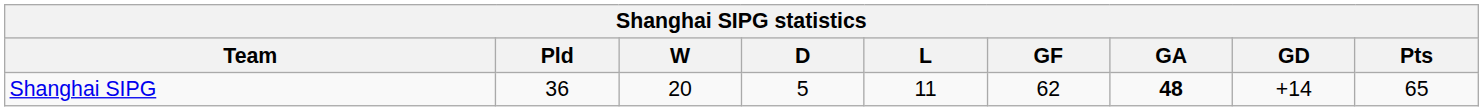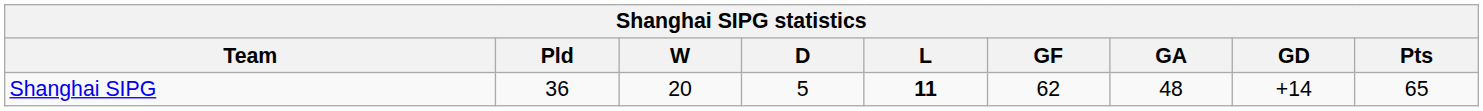(926, 88) normal -> (926, 88) bold
(1171, 88) bold -> (1171, 88) normal
